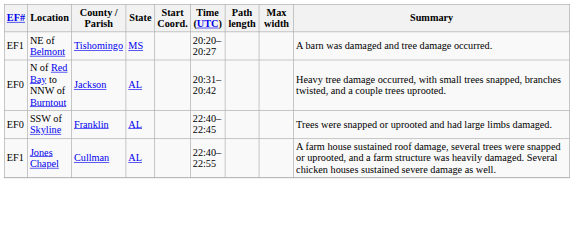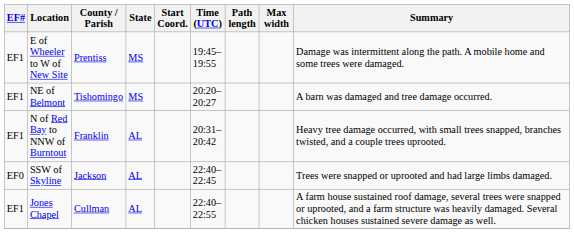+ row: (49, 57)
(15, 85) EF0 -> (15, 136) EF1
(90, 85) Jackson -> (91, 136) Franklin
(91, 124) Franklin -> (90, 175) Jackson
